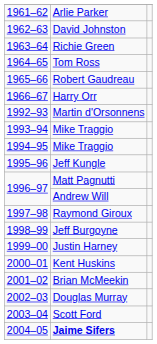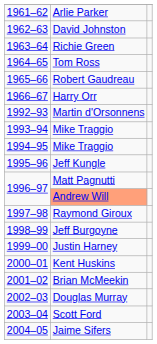(81, 197) no background -> (81, 197) lightsalmon background
(84, 331) bold -> (82, 331) normal
